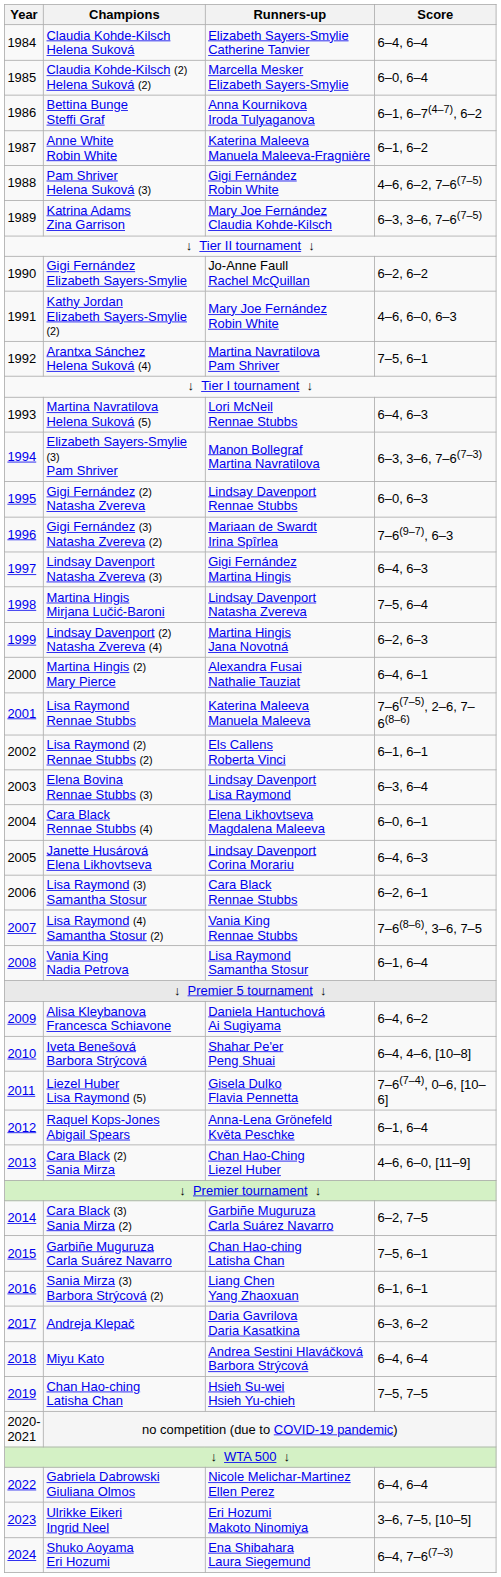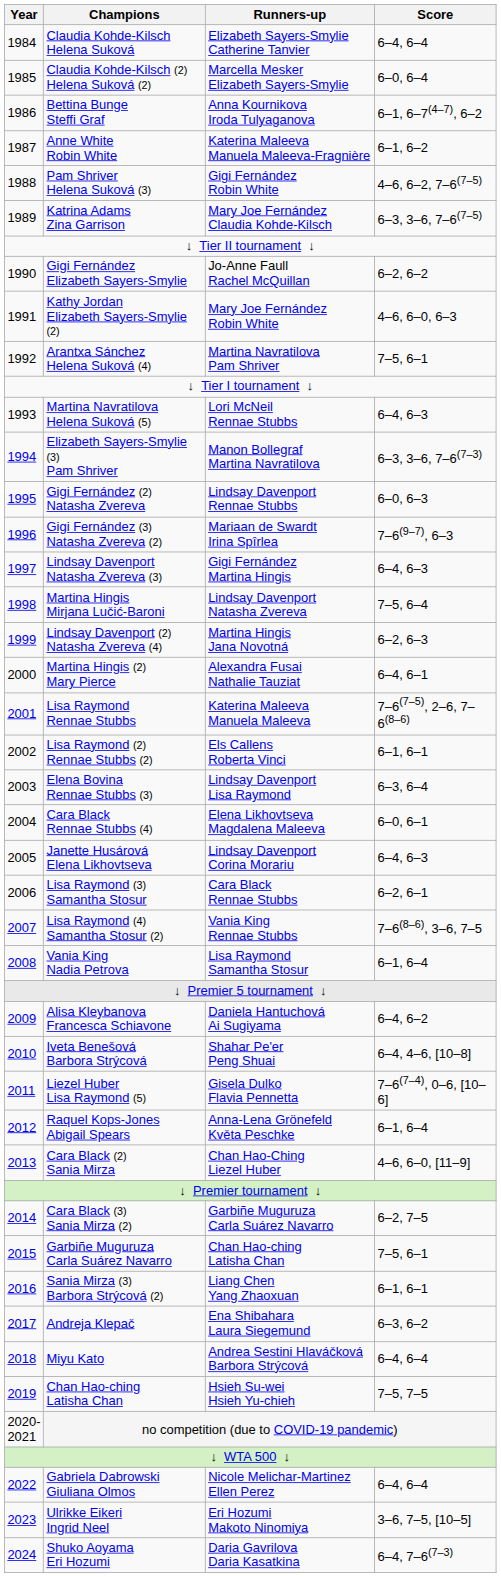(254, 1323) Daria Gavrilova Daria Kasatkina -> (259, 1323) Ena Shibahara Laura Siegemund
(259, 1555) Ena Shibahara Laura Siegemund -> (254, 1555) Daria Gavrilova Daria Kasatkina
